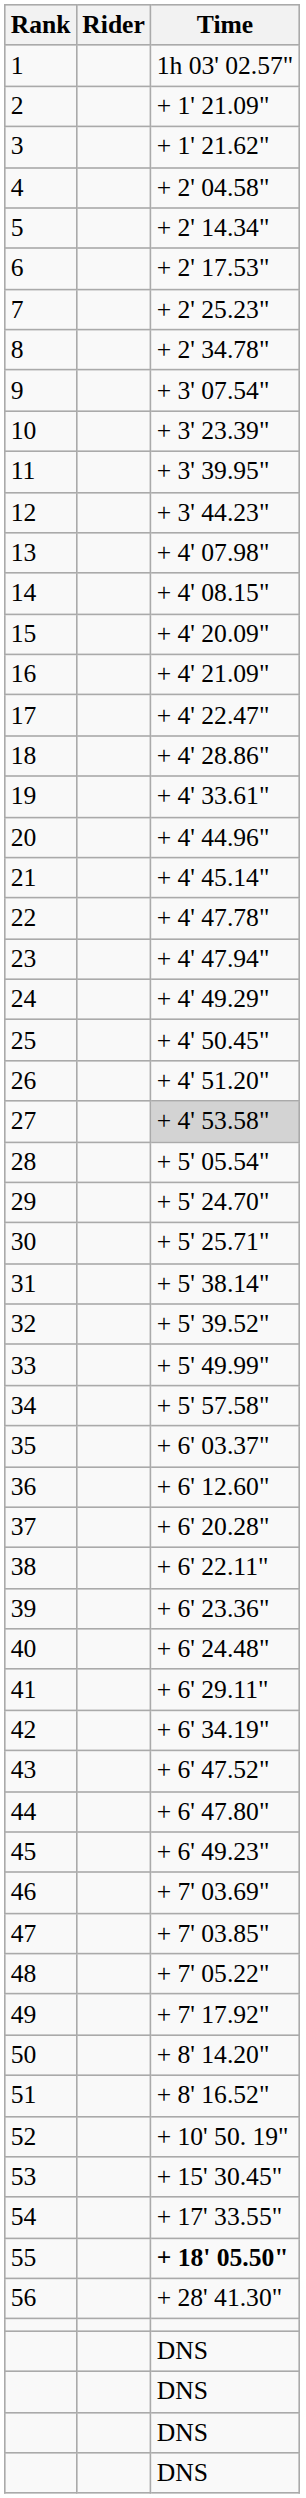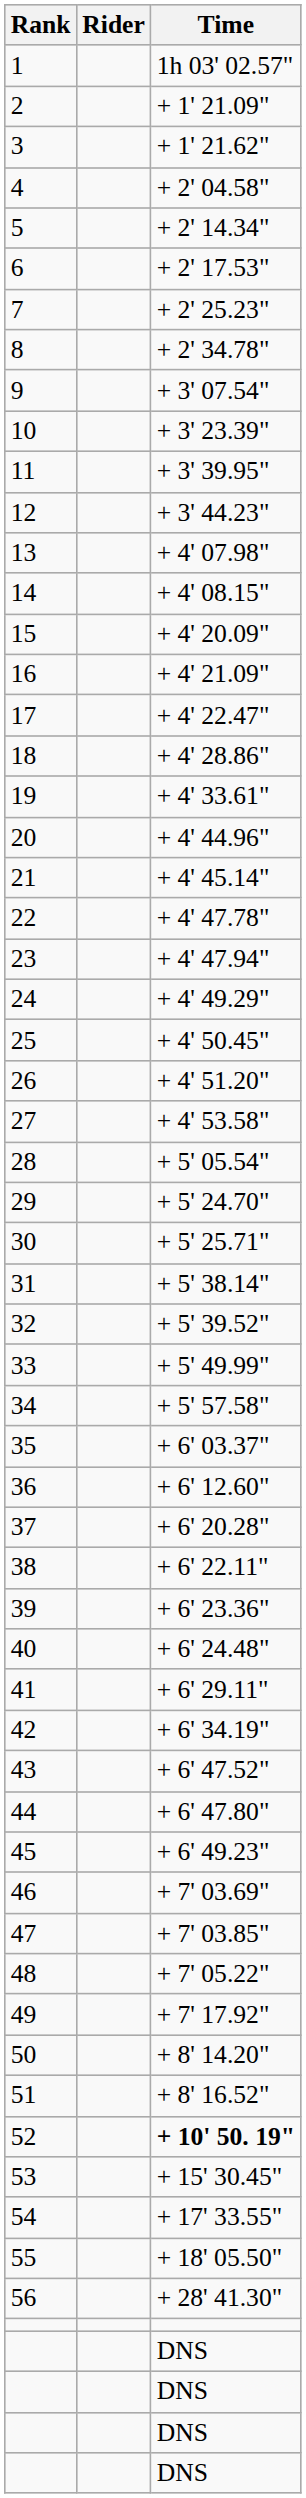(213, 1120) lightgrey background -> (213, 1120) no background
(223, 2136) normal -> (226, 2136) bold
(223, 2257) bold -> (219, 2257) normal
